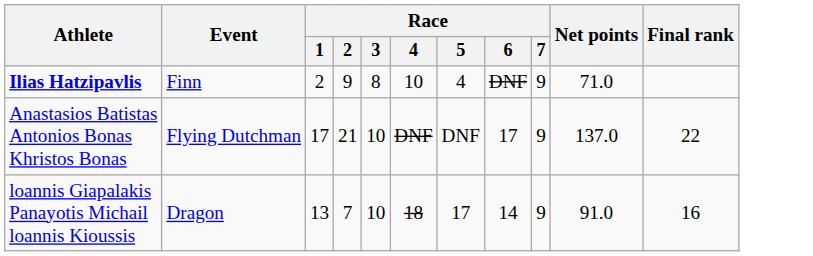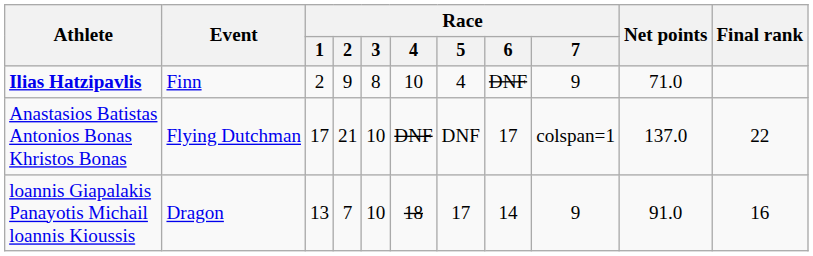(541, 136) 9 -> (576, 136) colspan=1
